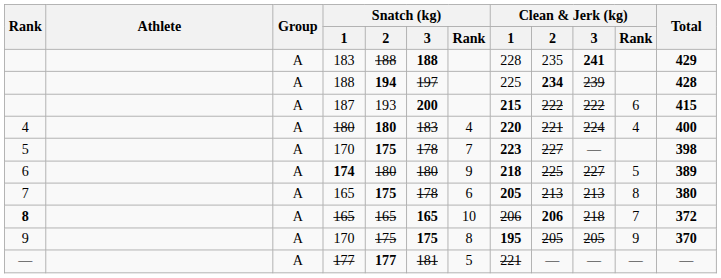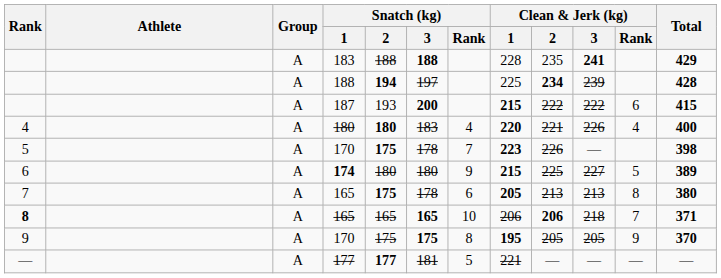(594, 127) 224 -> (594, 127) 226
(552, 149) 227 -> (552, 149) 226
(511, 171) 218 -> (511, 171) 215
(686, 216) 372 -> (686, 216) 371
